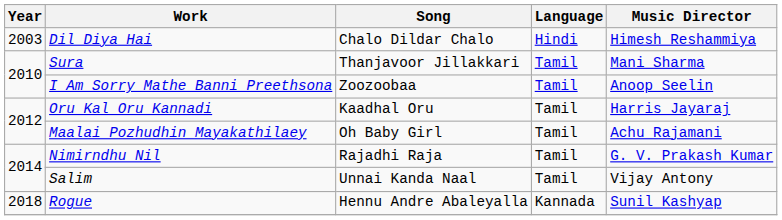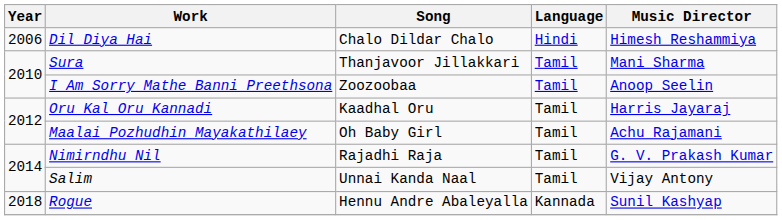(25, 40) 2003 -> (25, 40) 2006
